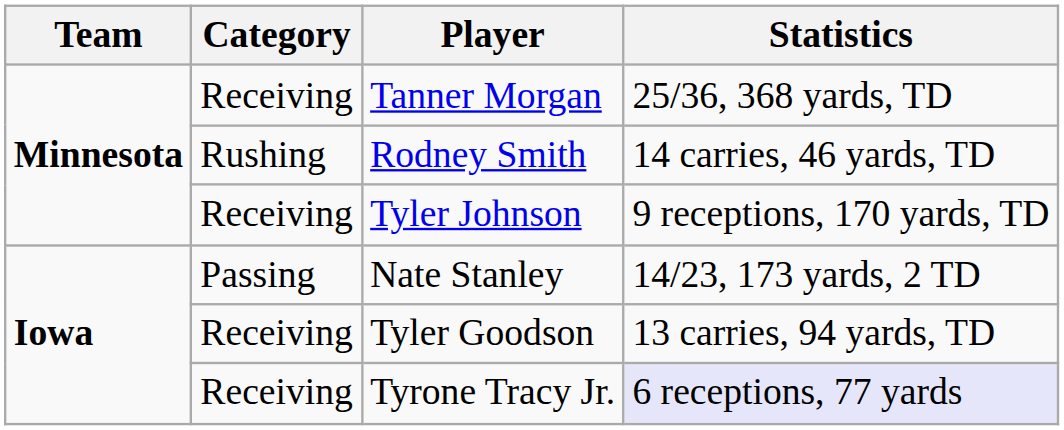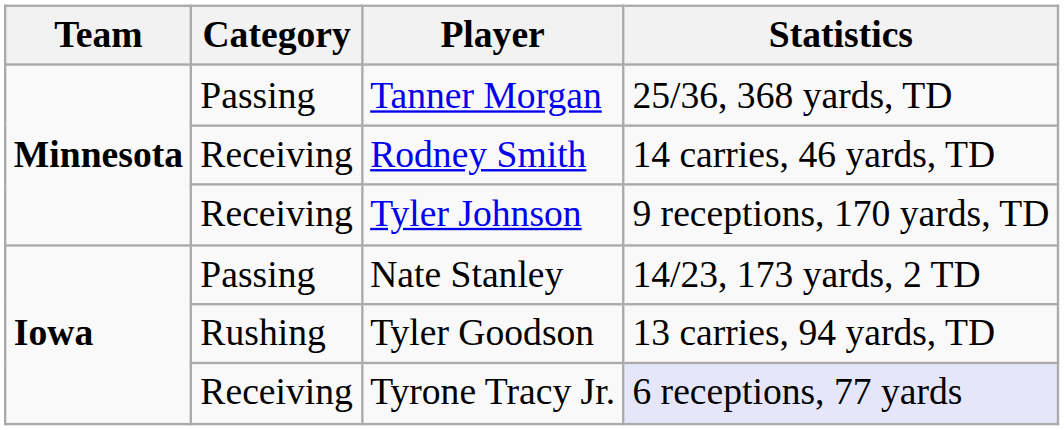(277, 94) Receiving -> (258, 94) Passing
(263, 154) Rushing -> (277, 154) Receiving
(277, 333) Receiving -> (263, 333) Rushing
